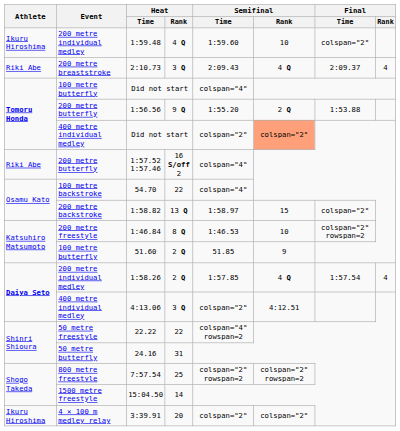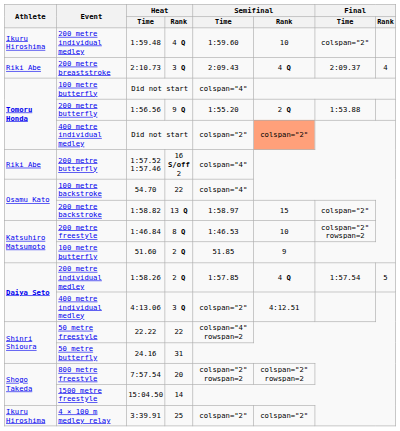(386, 277) 4 -> (386, 277) 5
(179, 374) 25 -> (179, 374) 20
(179, 415) 20 -> (179, 415) 25
